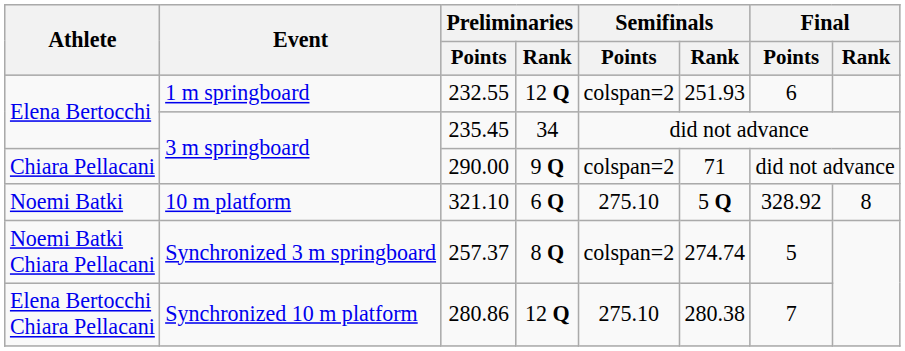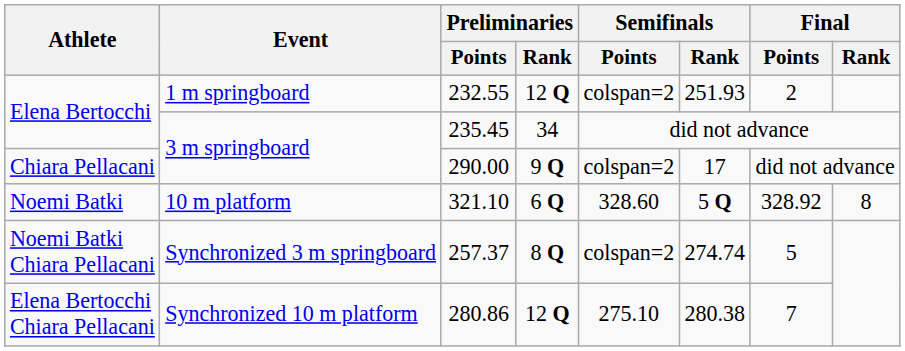(791, 93) 6 -> (791, 93) 2
(715, 166) 71 -> (715, 166) 17
(629, 202) 275.10 -> (629, 202) 328.60
